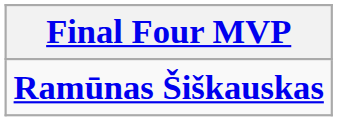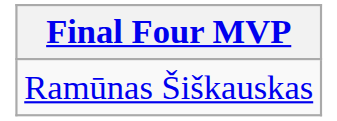(169, 86) bold -> (169, 86) normal
